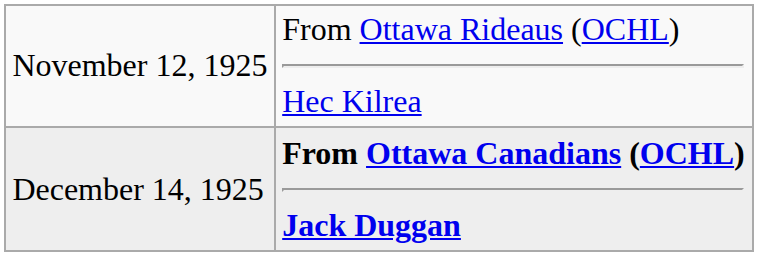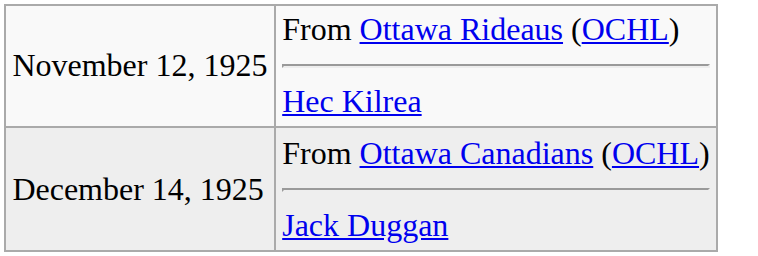(513, 188) bold -> (496, 188) normal
